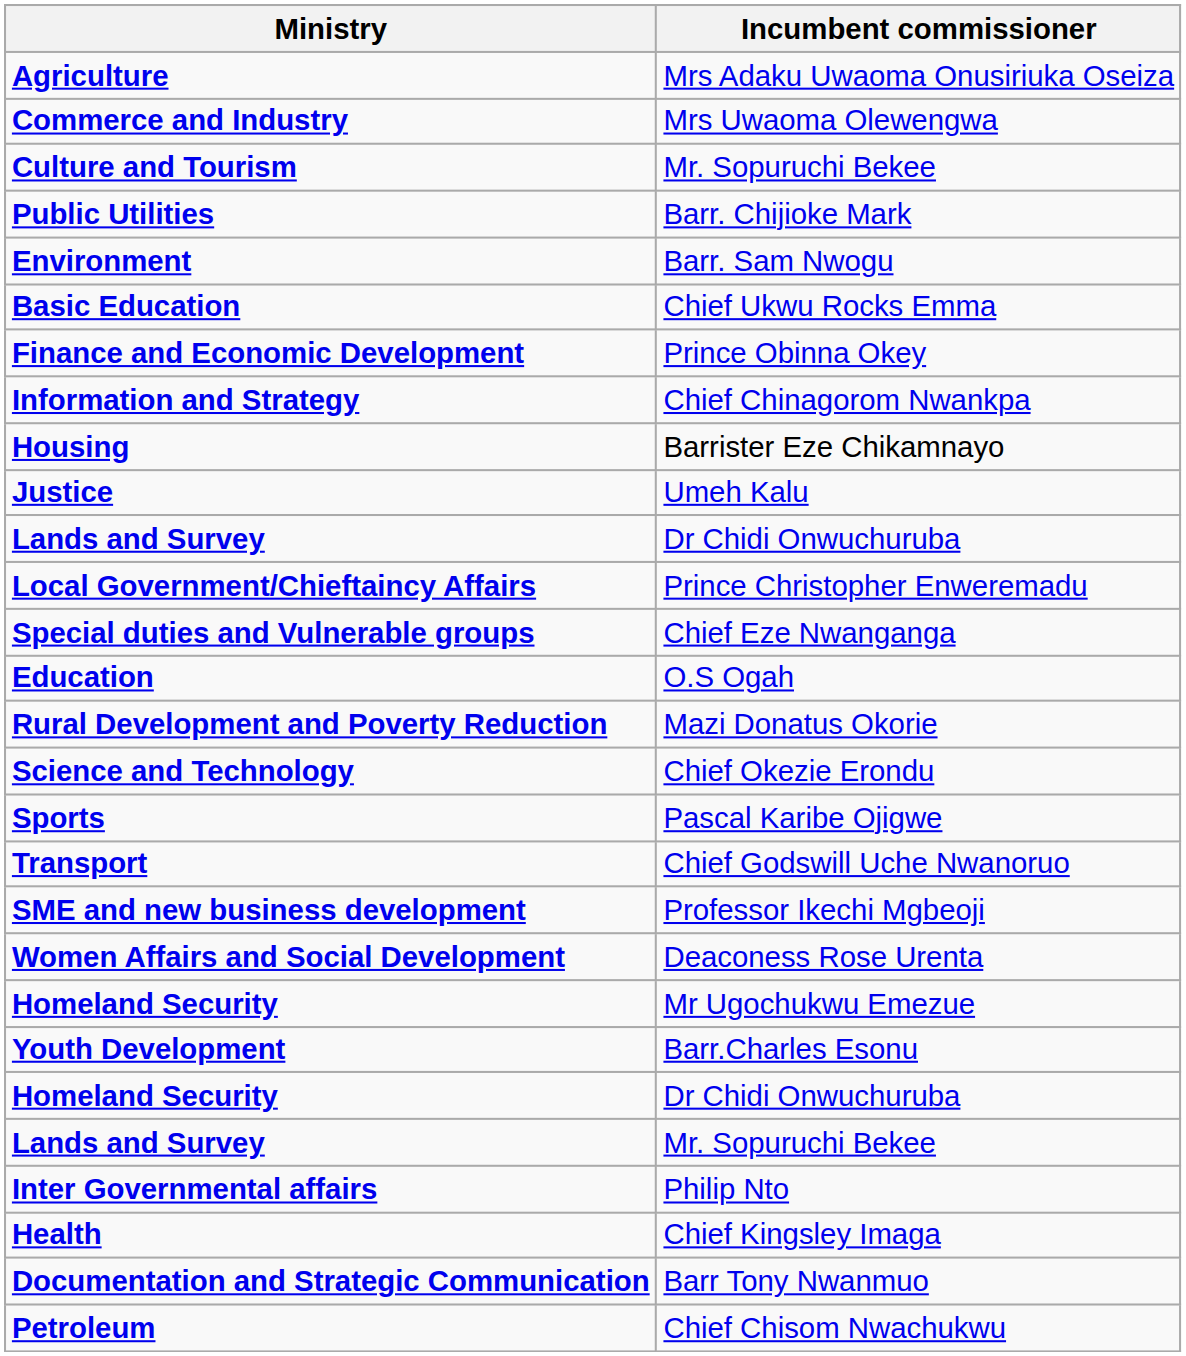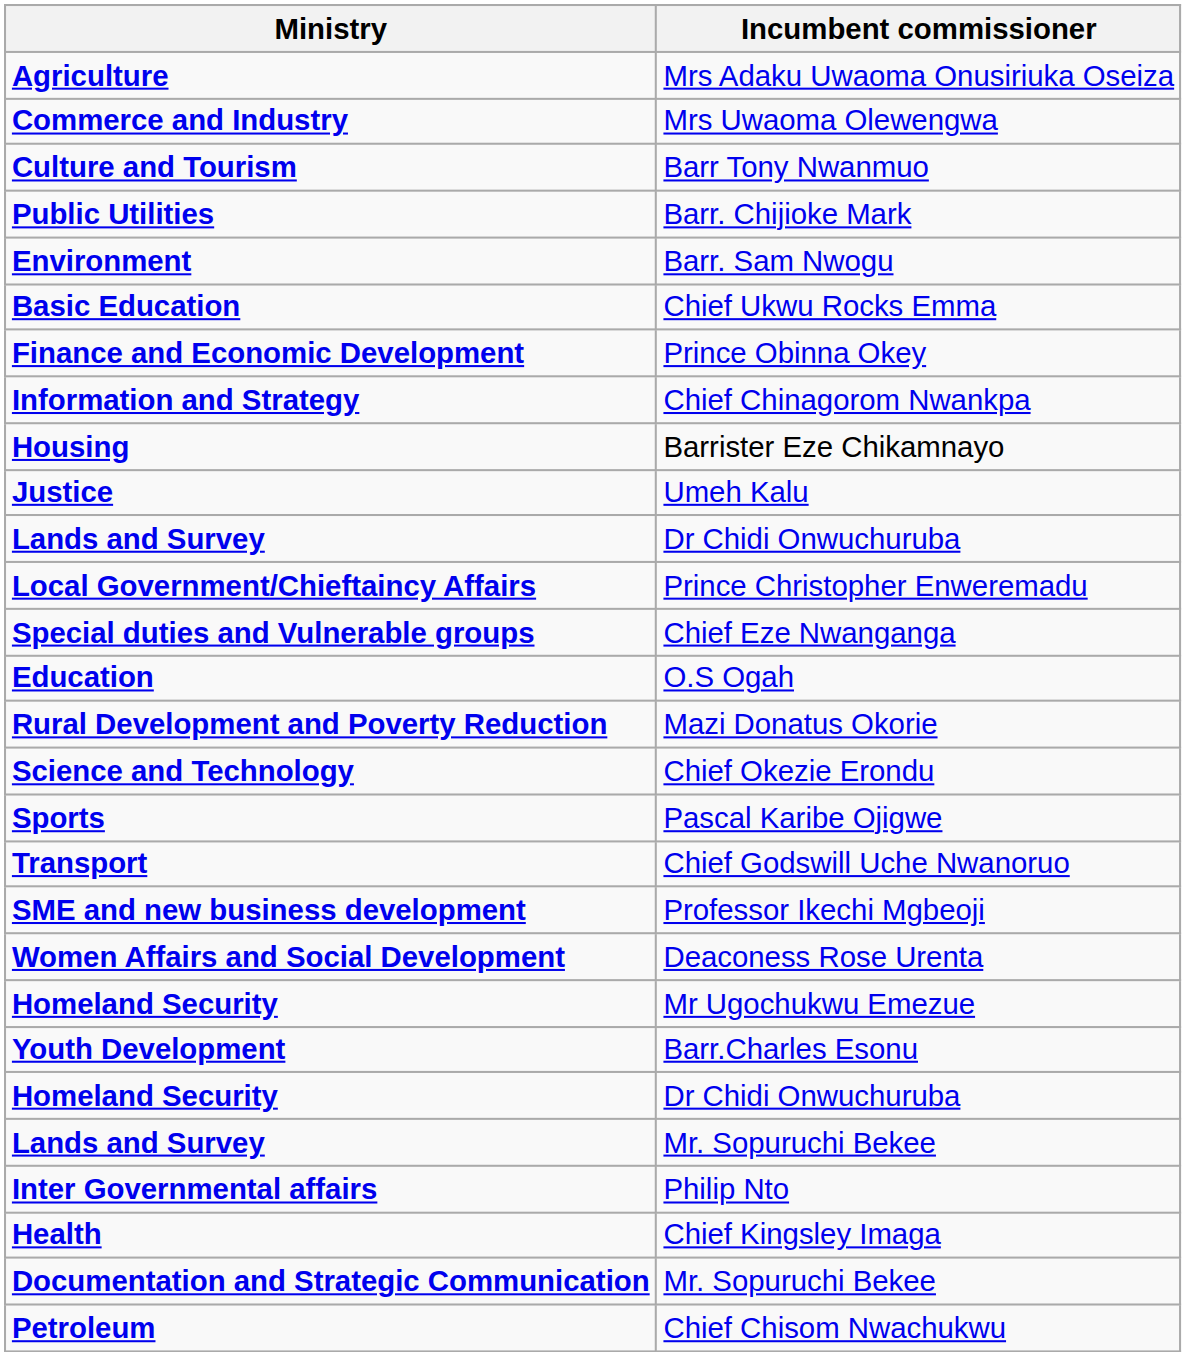(800, 168) Mr. Sopuruchi Bekee -> (796, 168) Barr Tony Nwanmuo
(796, 1282) Barr Tony Nwanmuo -> (800, 1282) Mr. Sopuruchi Bekee
